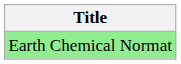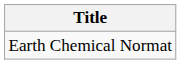(90, 45) lightgreen background -> (90, 45) no background
